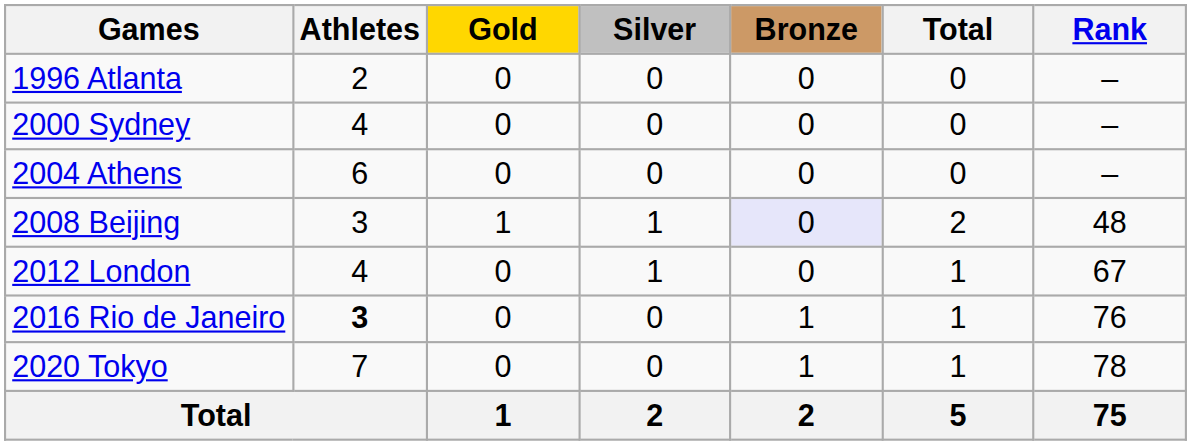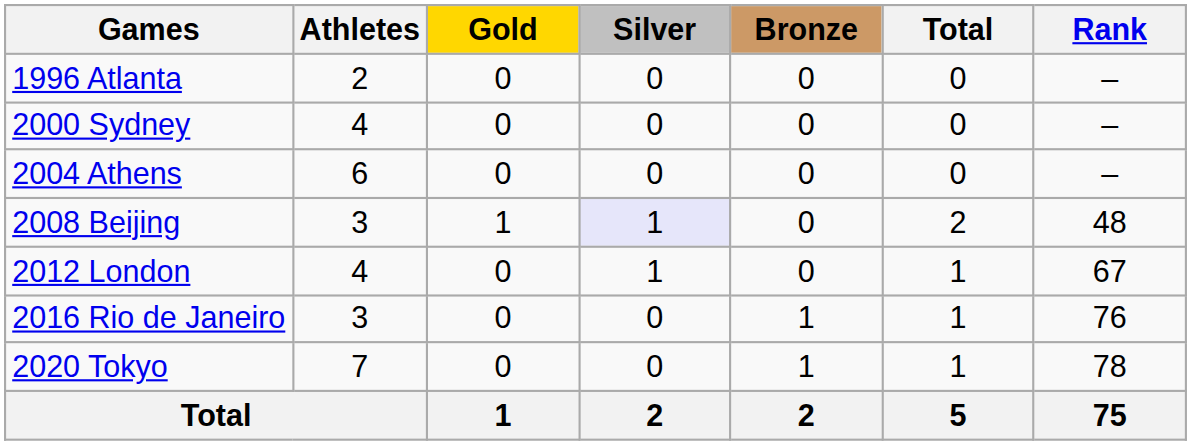(655, 222) no background -> (655, 222) lavender background
(806, 222) lavender background -> (806, 222) no background
(360, 319) bold -> (360, 319) normal
